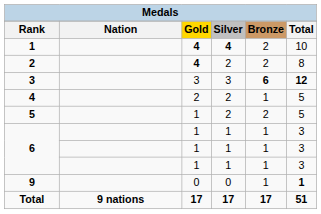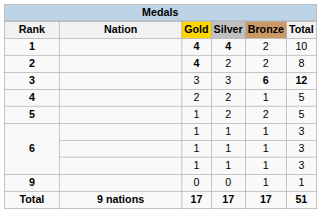(301, 183) bold -> (301, 183) normal
